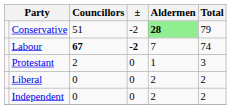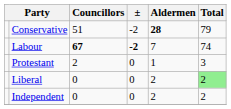(156, 29) lightgreen background -> (156, 29) no background
(203, 79) no background -> (203, 79) lightgreen background
